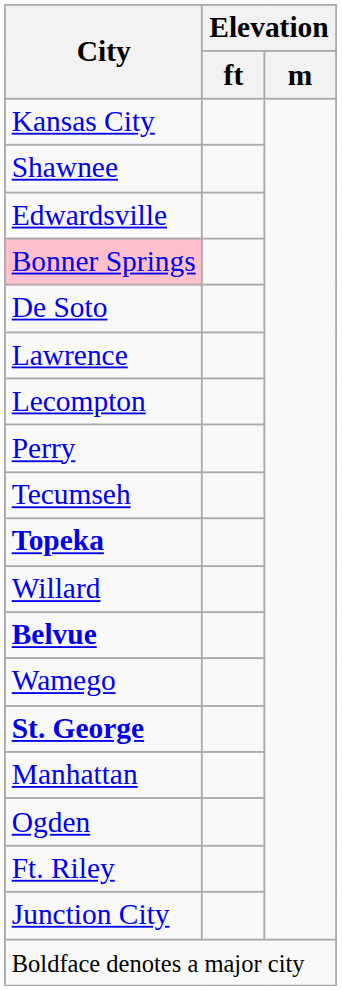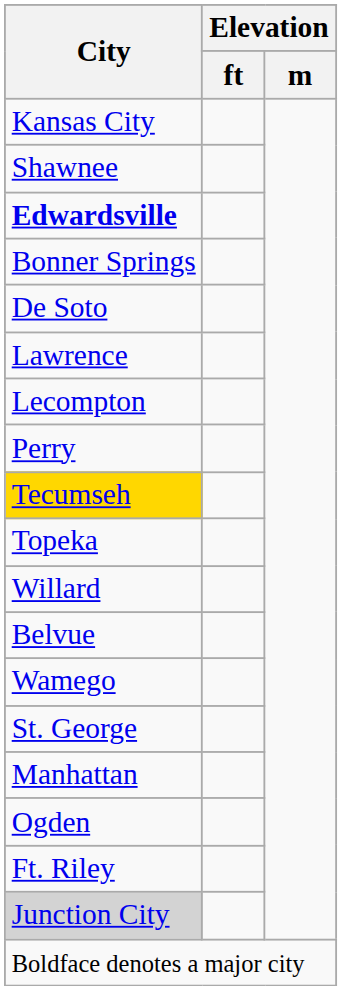(89, 214) normal -> (94, 214) bold
(104, 261) pink background -> (104, 261) no background
(71, 494) no background -> (71, 494) gold background
(58, 541) bold -> (55, 541) normal
(54, 634) bold -> (53, 634) normal
(78, 728) bold -> (74, 728) normal
(91, 914) no background -> (91, 914) lightgrey background
